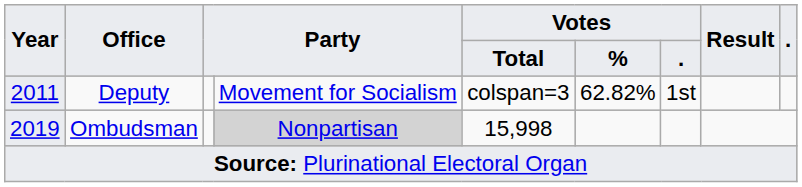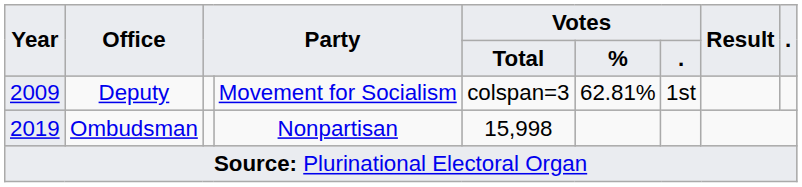(35, 93) 2011 -> (35, 93) 2009
(618, 93) 62.82% -> (618, 93) 62.81%
(338, 129) lightgrey background -> (338, 129) no background
